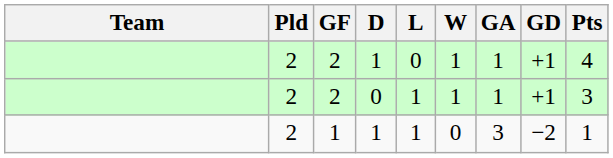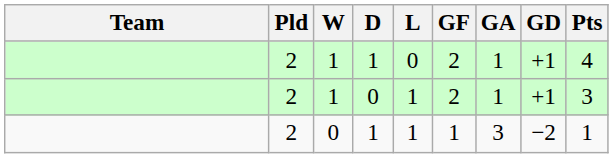columns swapped: (456, 22) <-> (335, 22)
